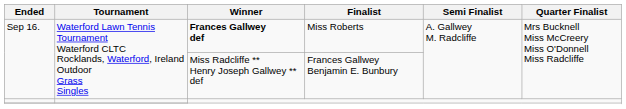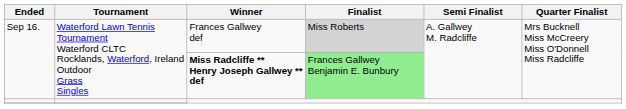(228, 32) bold -> (225, 32) normal
(335, 27) no background -> (336, 27) lightgrey background
(243, 70) normal -> (246, 70) bold
(353, 65) no background -> (353, 65) lightgreen background
